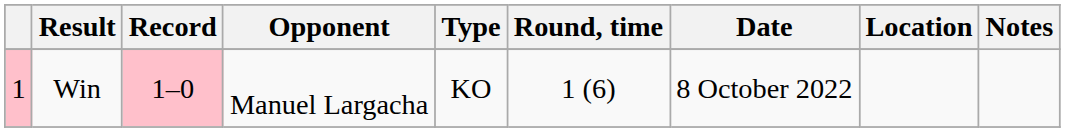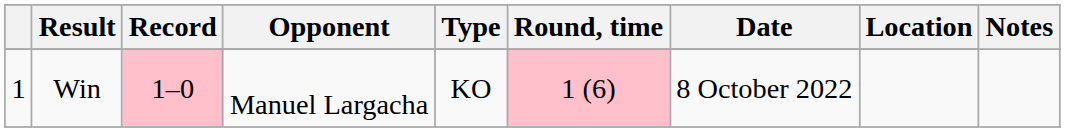(18, 87) pink background -> (18, 87) no background
(588, 87) no background -> (588, 87) pink background
